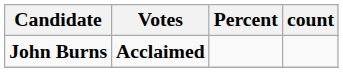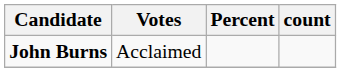(160, 51) bold -> (159, 51) normal
